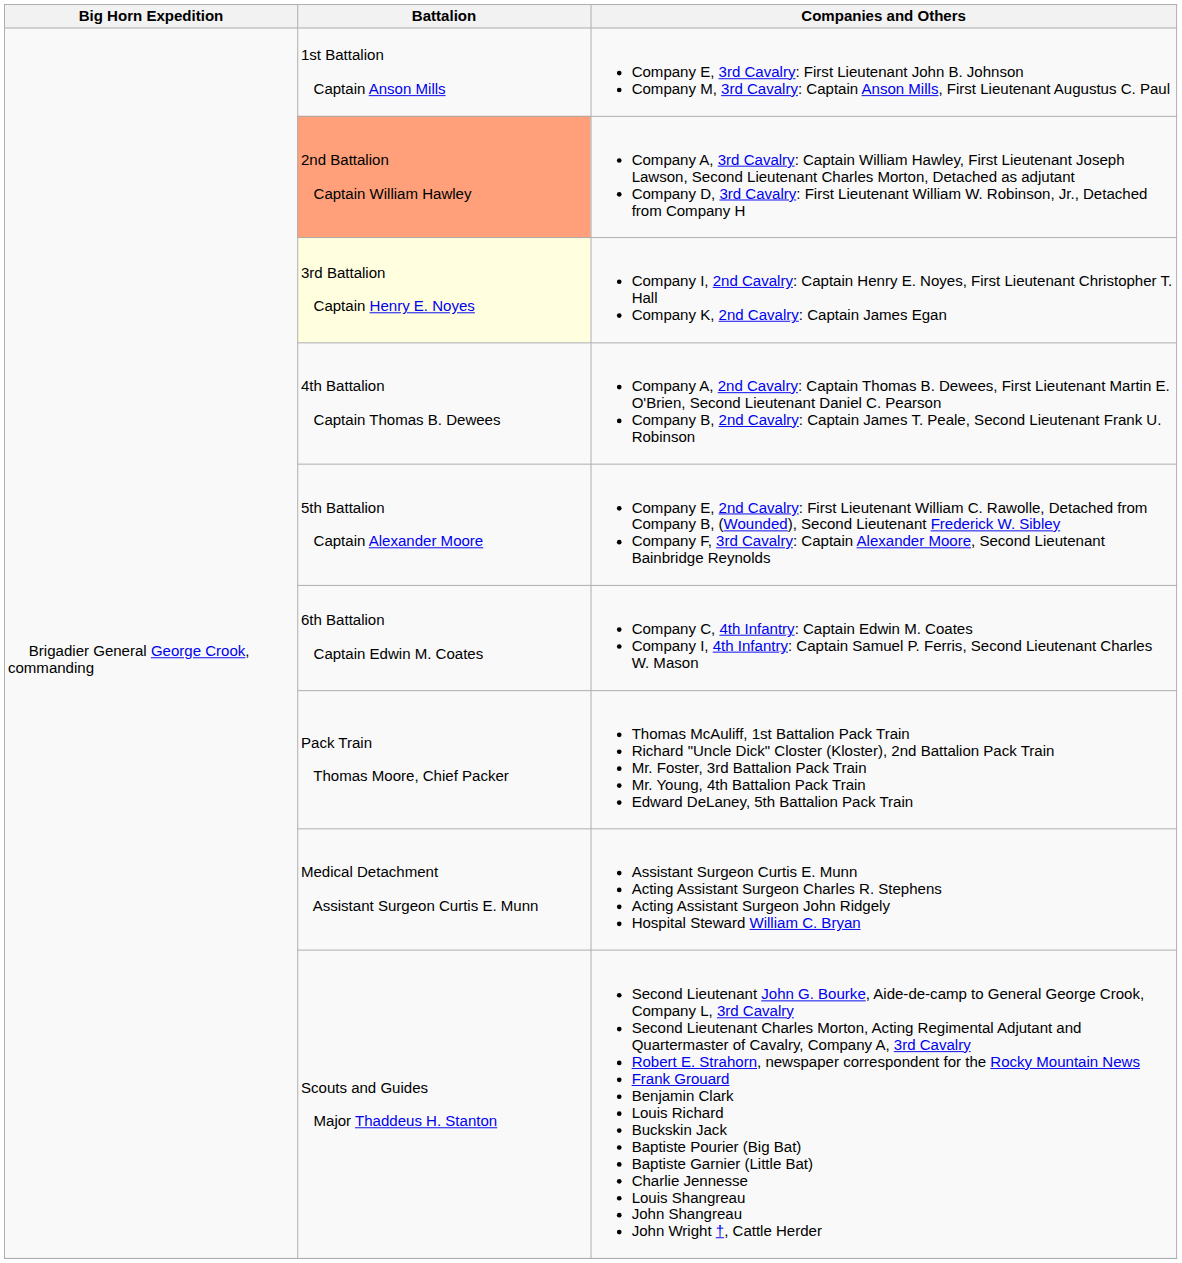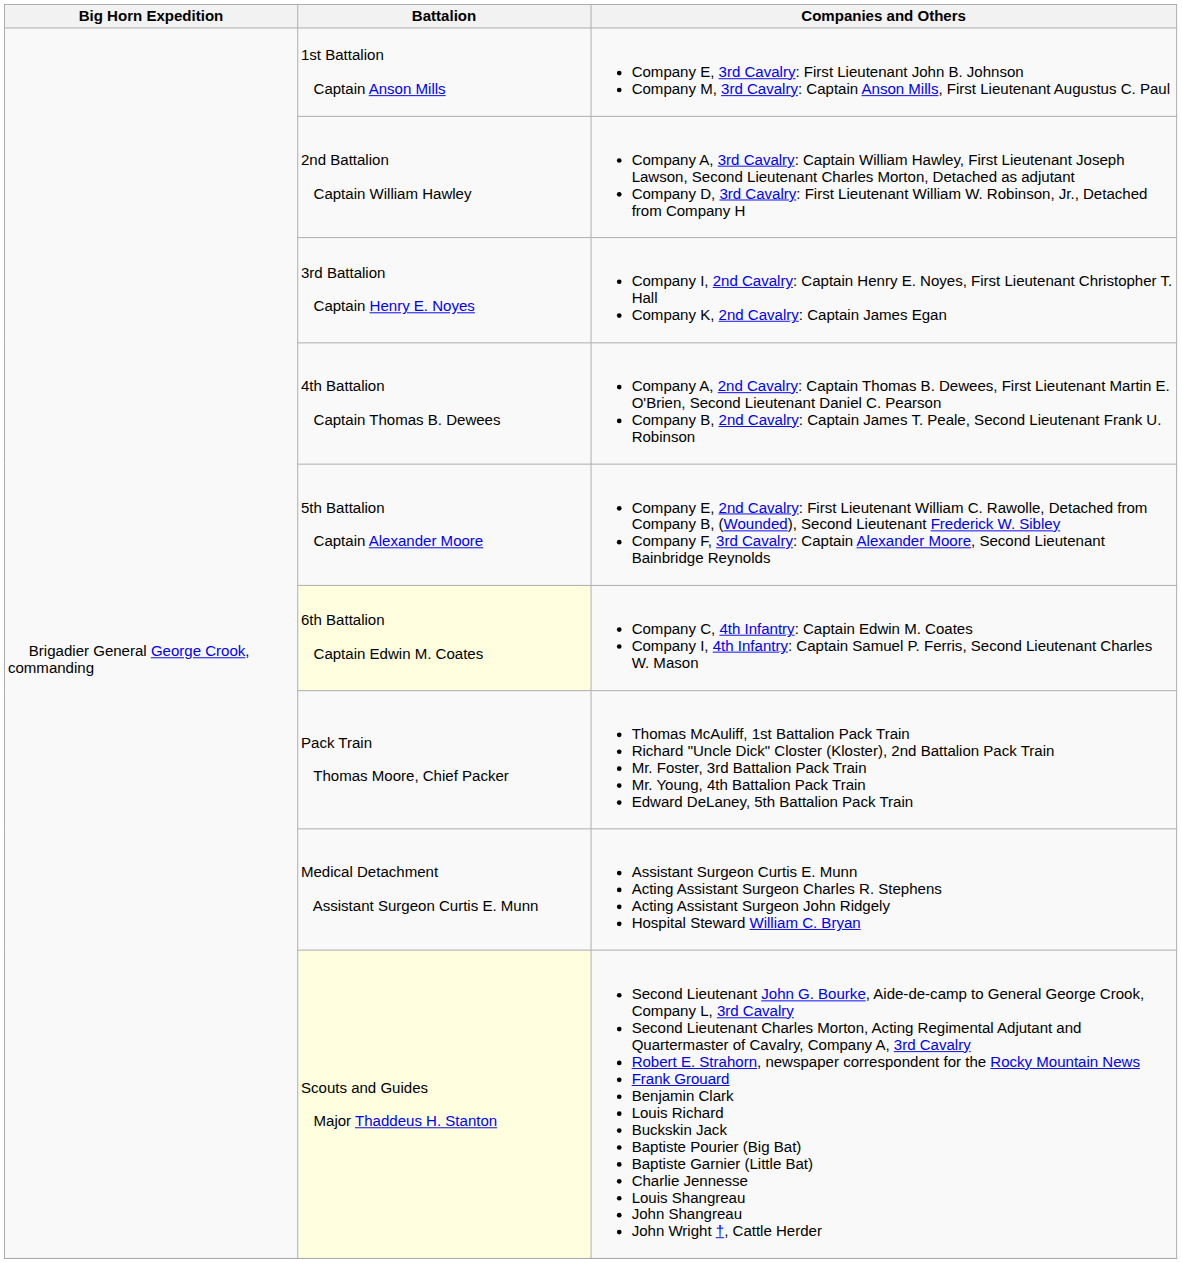(386, 176) lightsalmon background -> (386, 176) no background
(388, 290) lightyellow background -> (388, 290) no background
(392, 638) no background -> (392, 638) lightyellow background
(399, 1104) no background -> (399, 1104) lightyellow background
